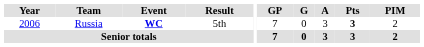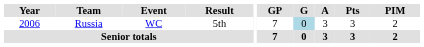(154, 23) bold -> (154, 23) normal
(304, 23) no background -> (304, 23) lightblue background
(353, 23) bold -> (353, 23) normal
